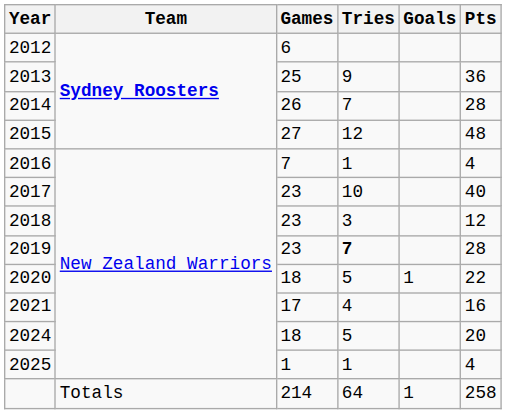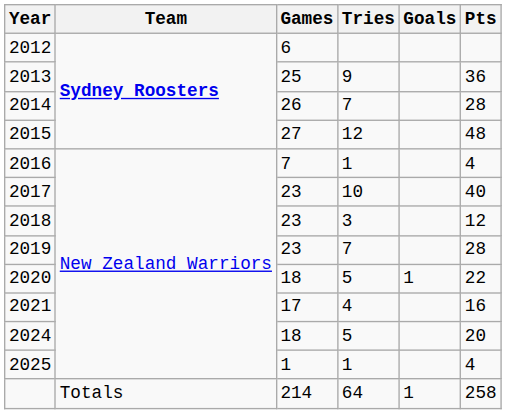(347, 250) bold -> (347, 250) normal
